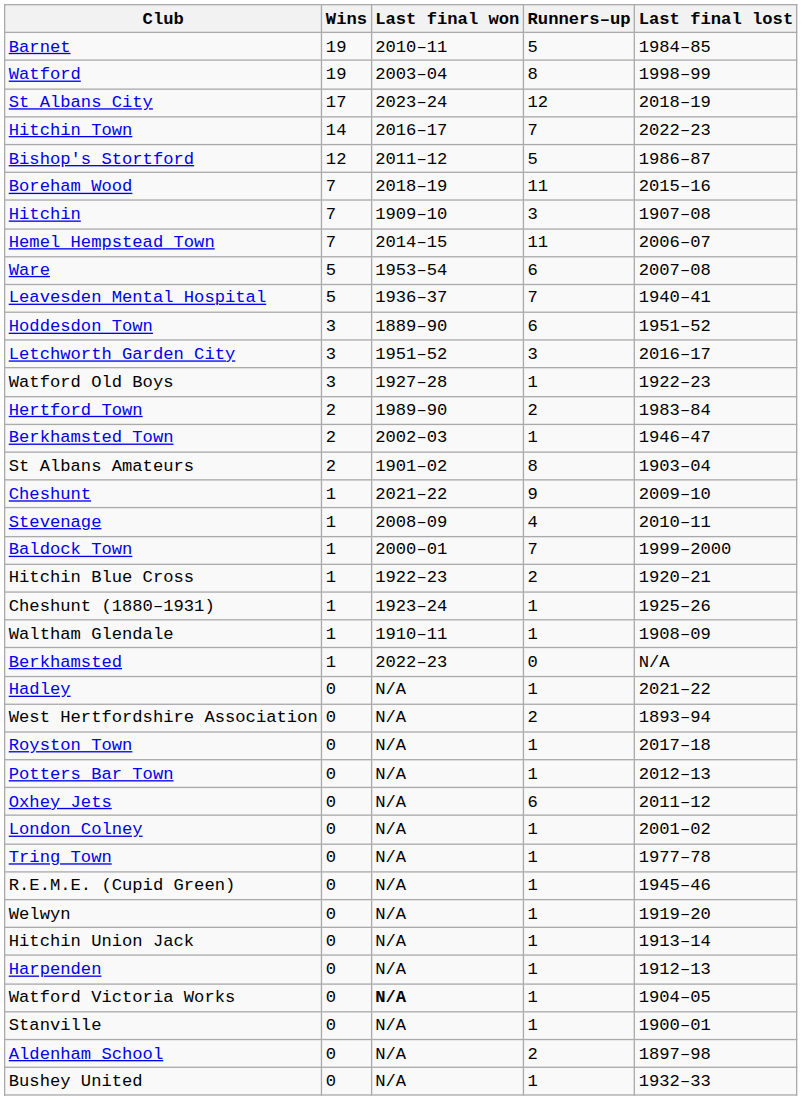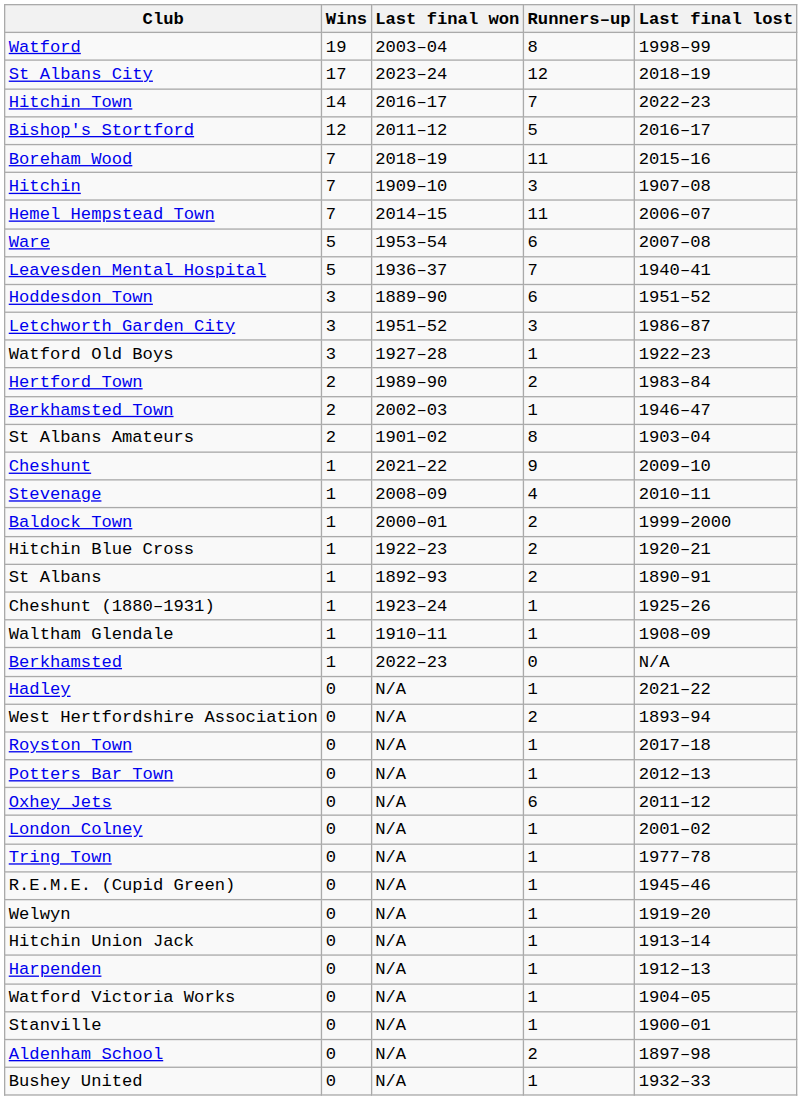- row: (40, 47)
(675, 158) 1986–87 -> (675, 131) 2016–17
(675, 354) 2016–17 -> (675, 326) 1986–87
(533, 550) 7 -> (533, 522) 2
+ row: (55, 578)
(391, 998) bold -> (391, 998) normal
